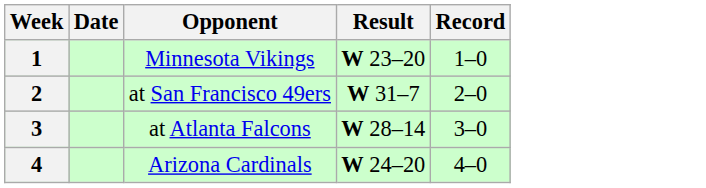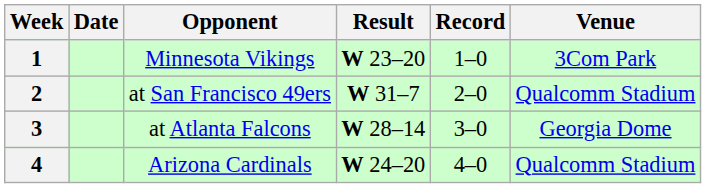+ column: (606, 22)
